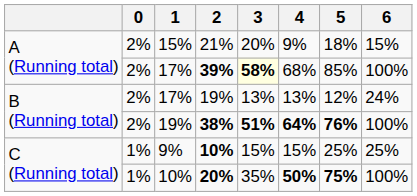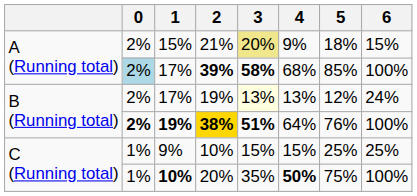(258, 44) no background -> (258, 44) khaki background
(138, 71) no background -> (138, 71) lightblue background
(258, 71) lightyellow background -> (258, 71) no background
(258, 97) no background -> (258, 97) lightyellow background
(138, 124) normal -> (138, 124) bold
(175, 124) normal -> (175, 124) bold
(217, 124) no background -> (217, 124) gold background
(299, 124) bold -> (299, 124) normal
(341, 124) bold -> (341, 124) normal
(217, 151) bold -> (217, 151) normal
(175, 177) normal -> (175, 177) bold
(217, 177) bold -> (217, 177) normal
(341, 177) bold -> (341, 177) normal
